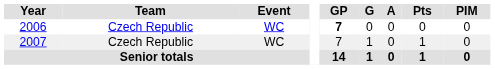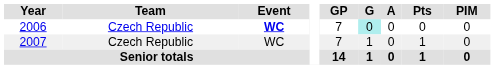(274, 26) normal -> (274, 26) bold
(339, 26) bold -> (339, 26) normal
(369, 26) no background -> (369, 26) paleturquoise background
